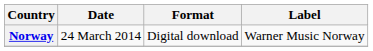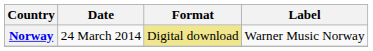(193, 35) no background -> (193, 35) khaki background
